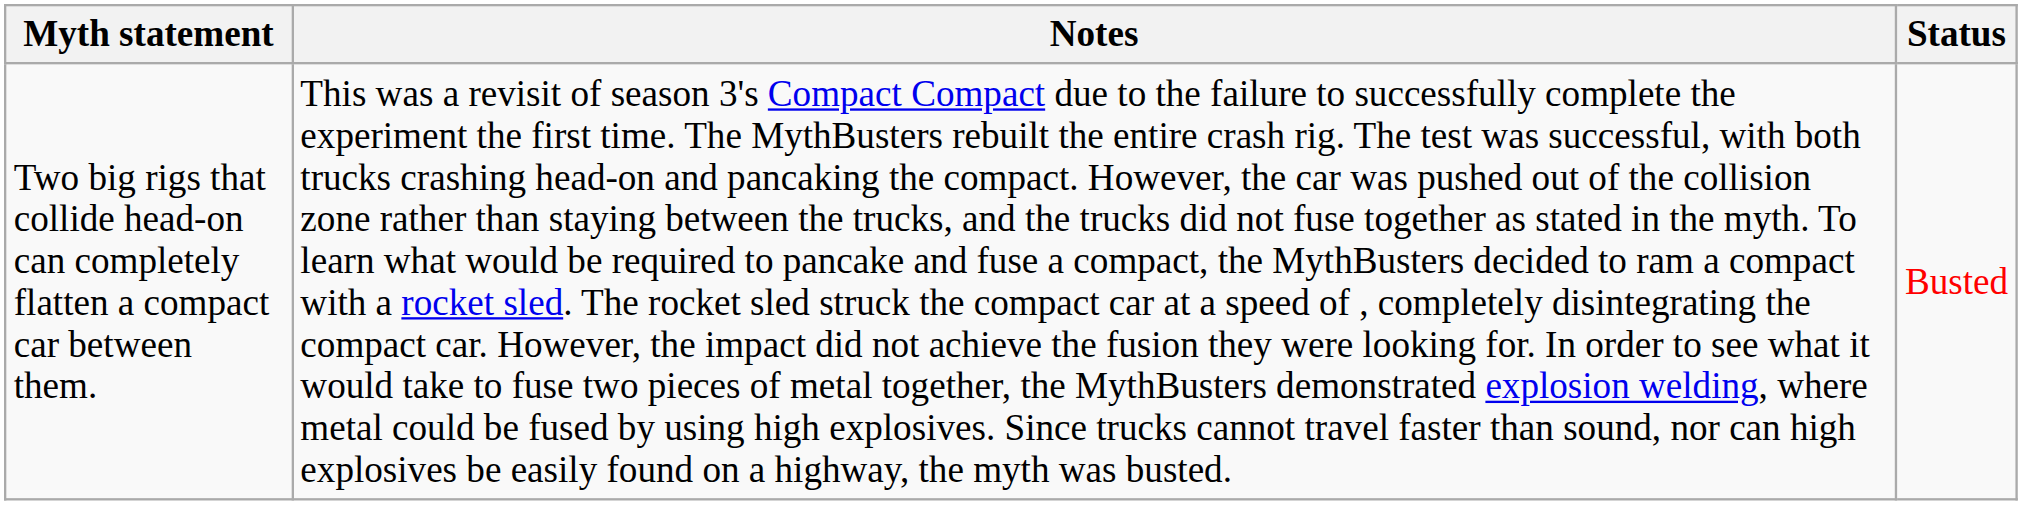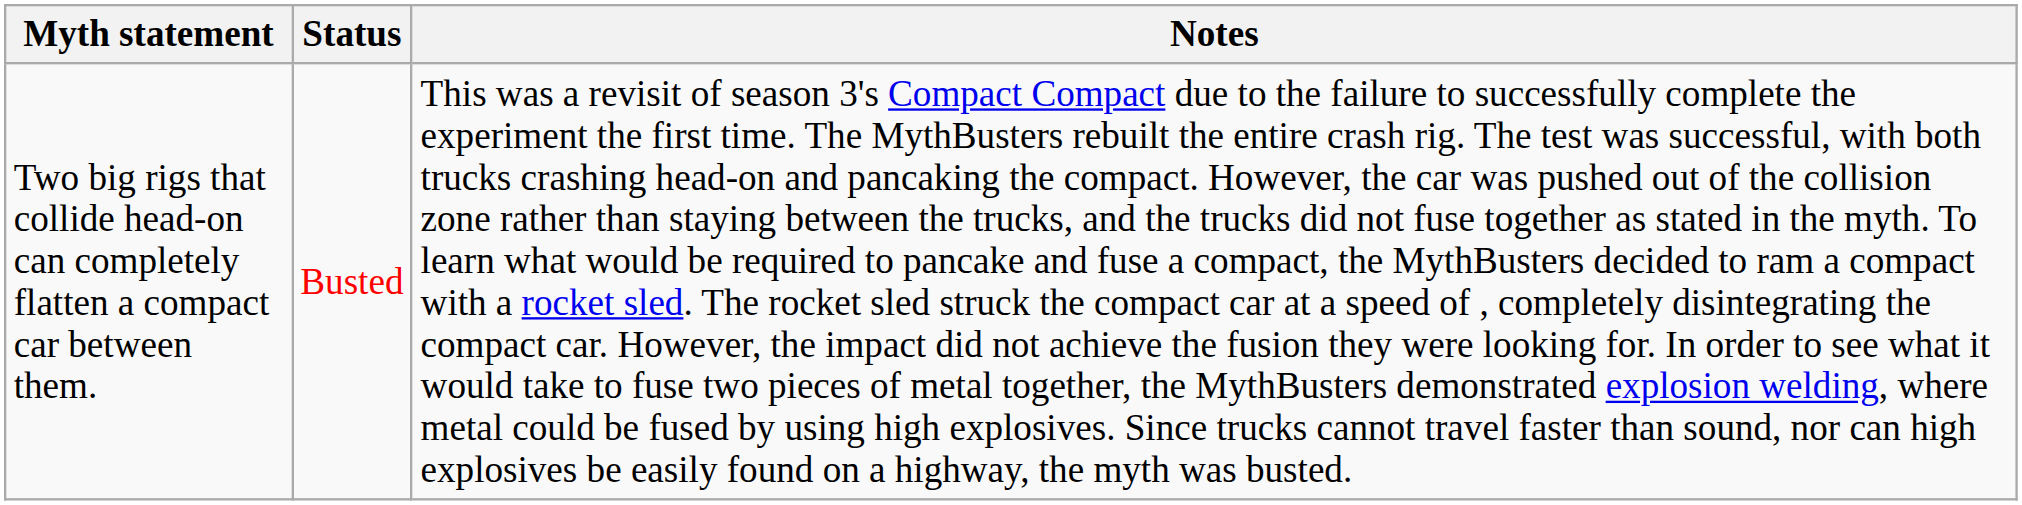columns swapped: (1956, 33) <-> (1094, 33)
